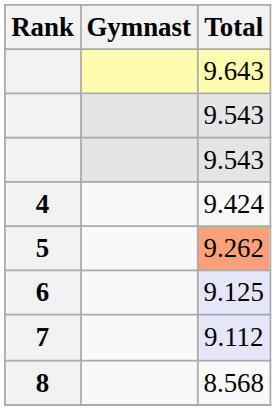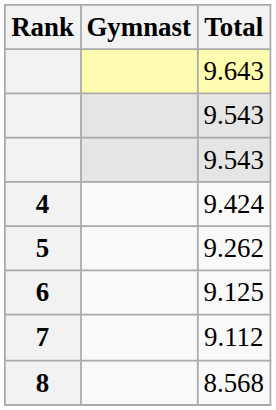(234, 248) lightsalmon background -> (234, 248) no background
(234, 293) lavender background -> (234, 293) no background
(234, 337) lavender background -> (234, 337) no background
